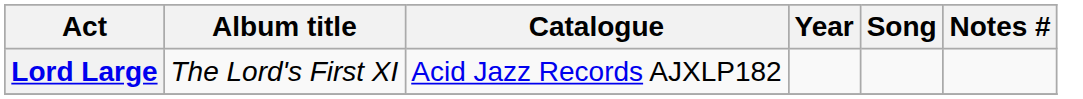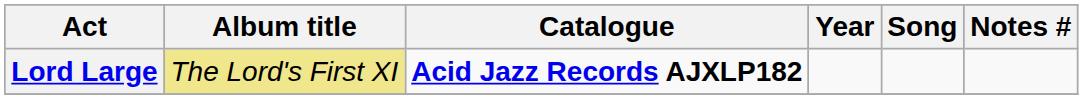(284, 71) no background -> (284, 71) khaki background
(596, 71) normal -> (607, 71) bold
